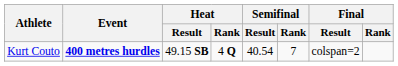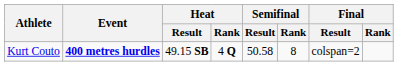(260, 51) 40.54 -> (260, 51) 50.58
(293, 51) 7 -> (293, 51) 8
